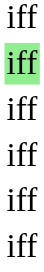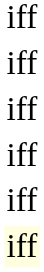(22, 63) lightgreen background -> (22, 63) no background
(22, 246) no background -> (22, 246) lightyellow background
